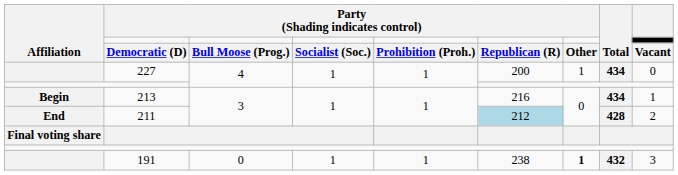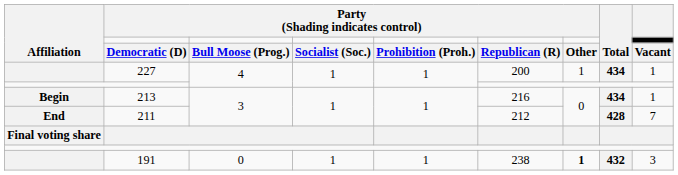(653, 71) 0 -> (653, 71) 1
(521, 116) lightblue background -> (521, 116) no background
(653, 116) 2 -> (653, 116) 7
